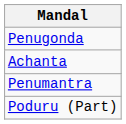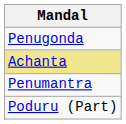(37, 62) no background -> (37, 62) khaki background
